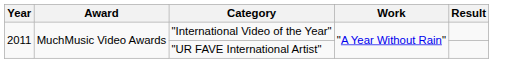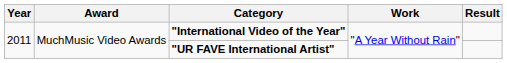(252, 31) normal -> (258, 31) bold
(246, 49) normal -> (253, 49) bold
